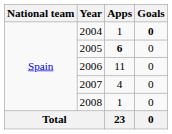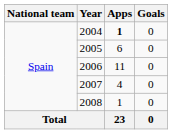(120, 31) normal -> (120, 31) bold
(151, 31) bold -> (151, 31) normal
(120, 48) bold -> (120, 48) normal
